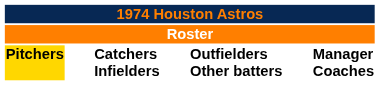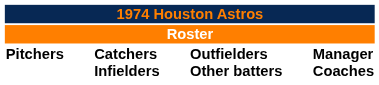(35, 54) gold background -> (35, 54) no background
